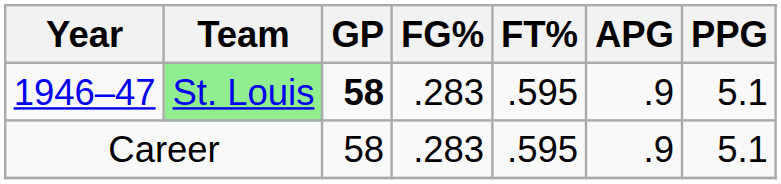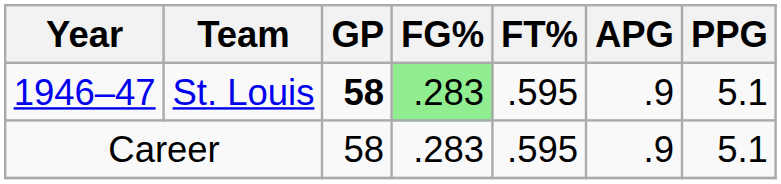(243, 92) lightgreen background -> (243, 92) no background
(449, 92) no background -> (449, 92) lightgreen background
